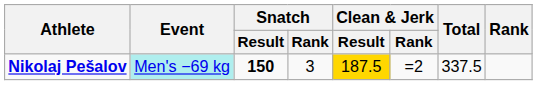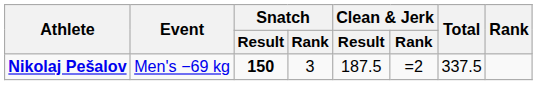(182, 67) paleturquoise background -> (182, 67) no background
(361, 67) gold background -> (361, 67) no background
